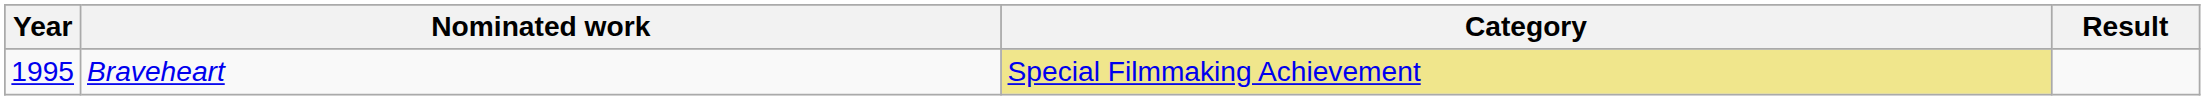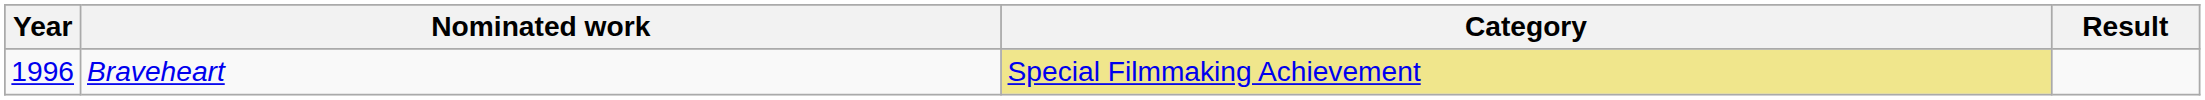(43, 71) 1995 -> (43, 71) 1996
